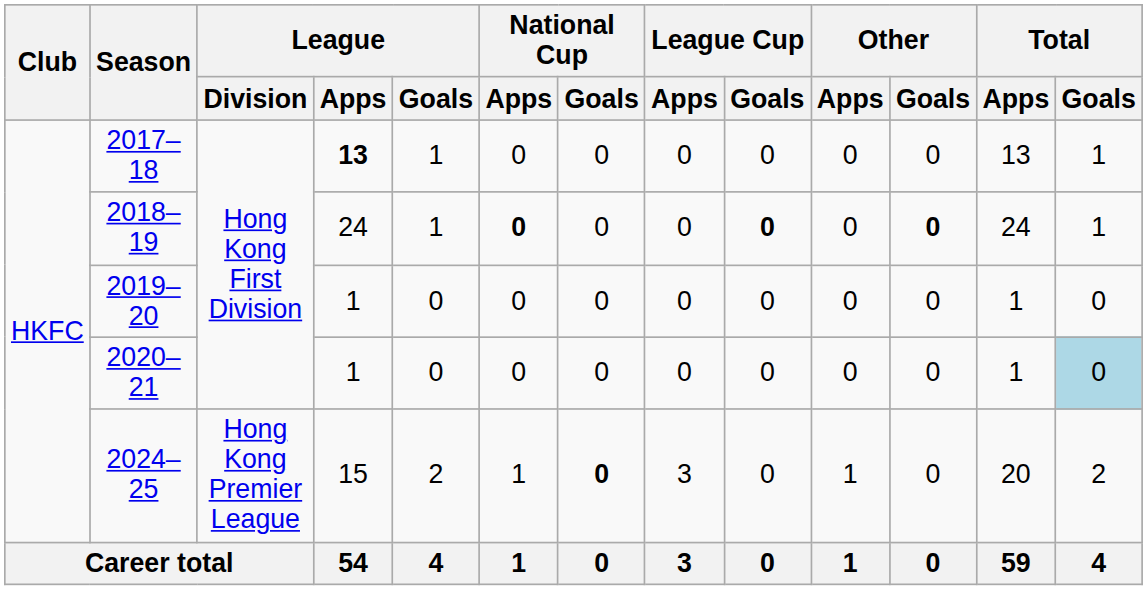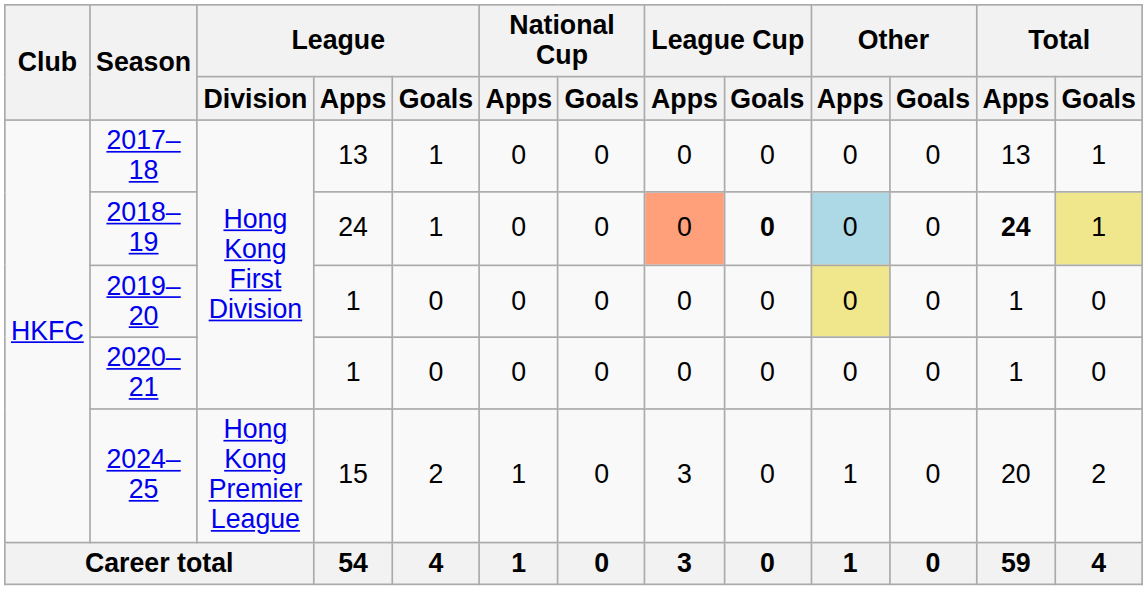(353, 155) bold -> (353, 155) normal
(519, 227) bold -> (519, 227) normal
(684, 227) no background -> (684, 227) lightsalmon background
(850, 227) no background -> (850, 227) lightblue background
(933, 227) bold -> (933, 227) normal
(1016, 227) normal -> (1016, 227) bold
(1099, 227) no background -> (1099, 227) khaki background
(850, 300) no background -> (850, 300) khaki background
(1099, 372) lightblue background -> (1099, 372) no background
(602, 475) bold -> (602, 475) normal
